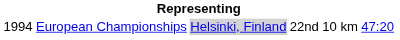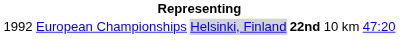(18, 26) 1994 -> (18, 26) 1992
(304, 26) normal -> (305, 26) bold
